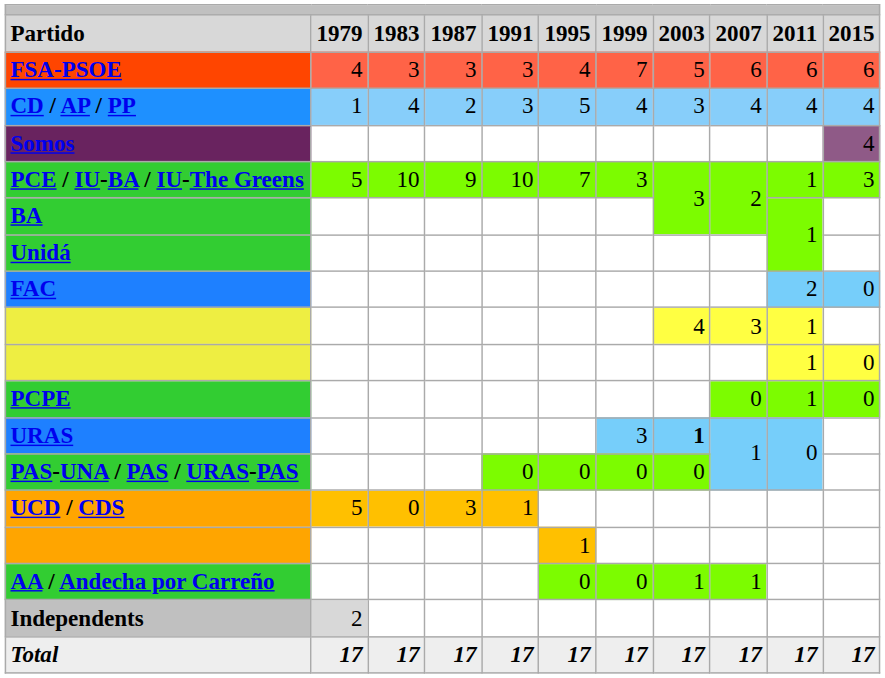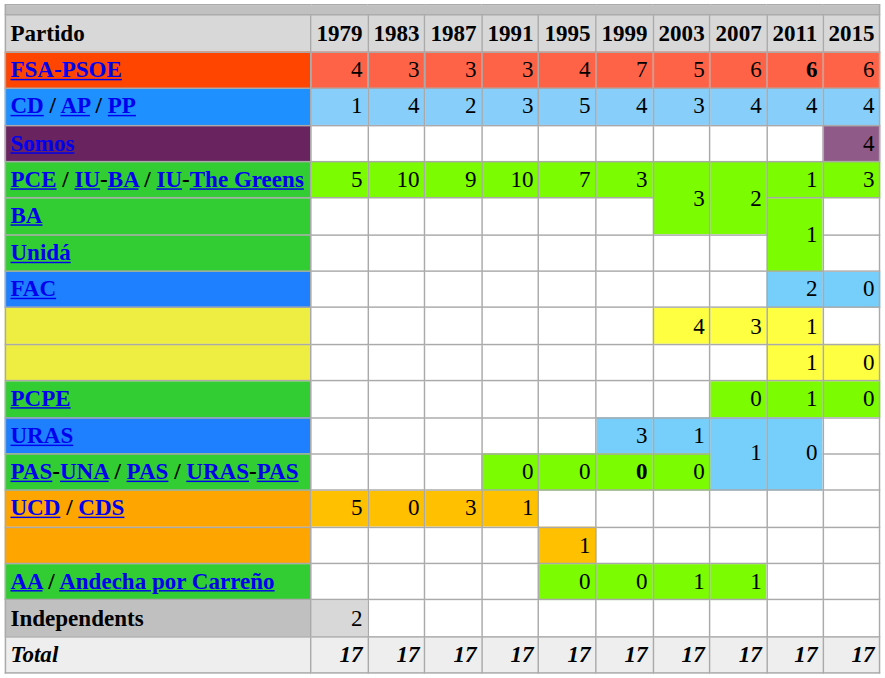(812, 69) normal -> (812, 69) bold
(699, 435) bold -> (699, 435) normal
(642, 471) normal -> (642, 471) bold
